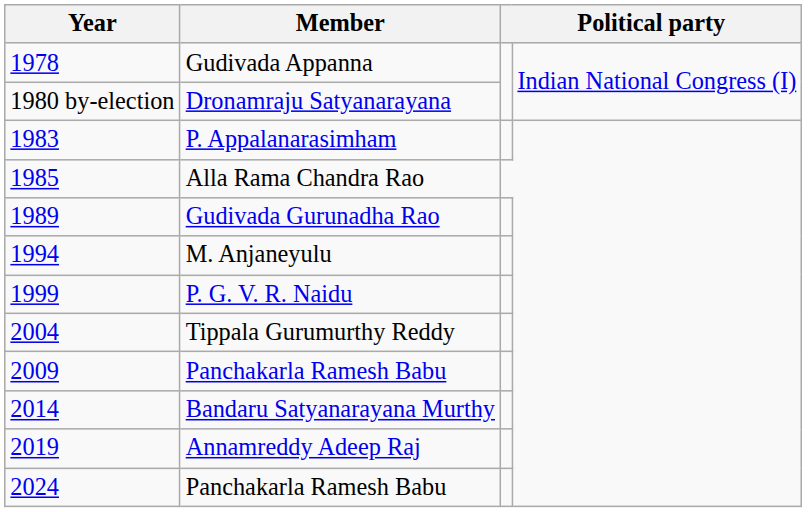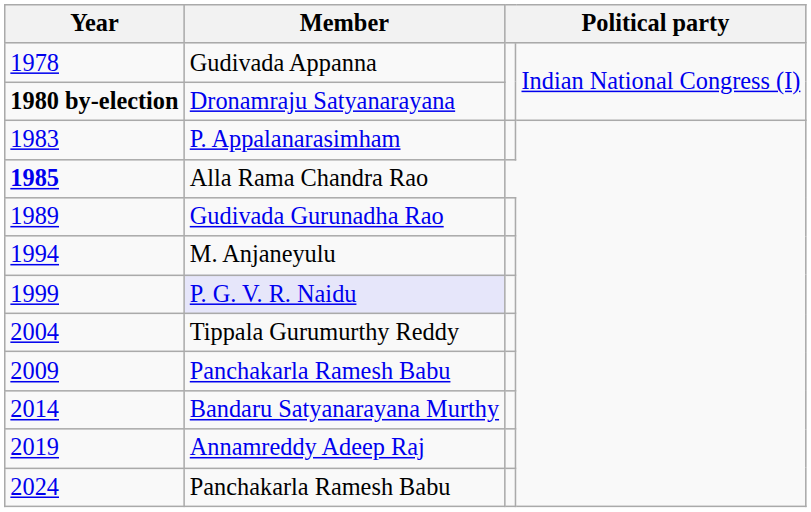(92, 100) normal -> (94, 100) bold
(35, 178) normal -> (35, 178) bold
(269, 293) no background -> (273, 293) lavender background
